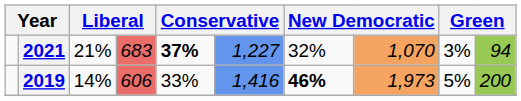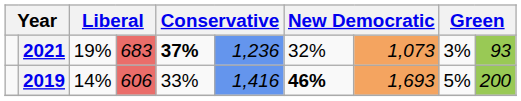(93, 50) 21% -> (93, 50) 19%
(256, 50) 1,227 -> (256, 50) 1,236
(411, 50) 1,070 -> (411, 50) 1,073
(501, 50) 94 -> (501, 50) 93
(411, 80) 1,973 -> (411, 80) 1,693
